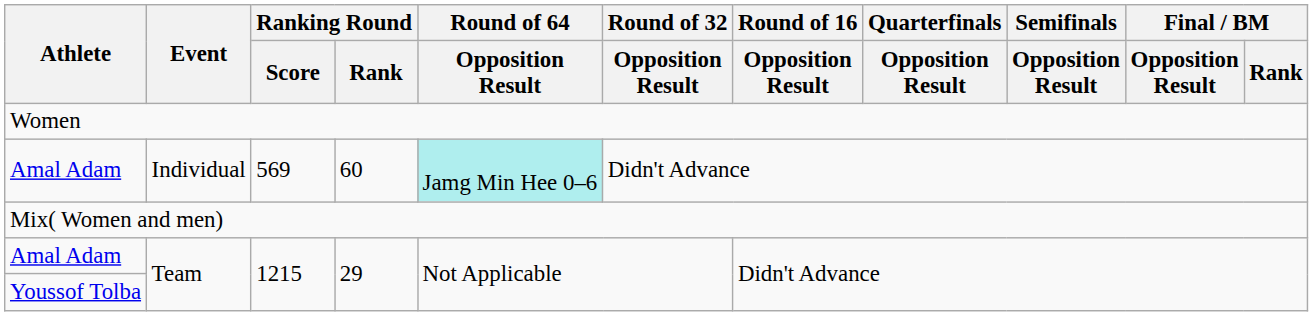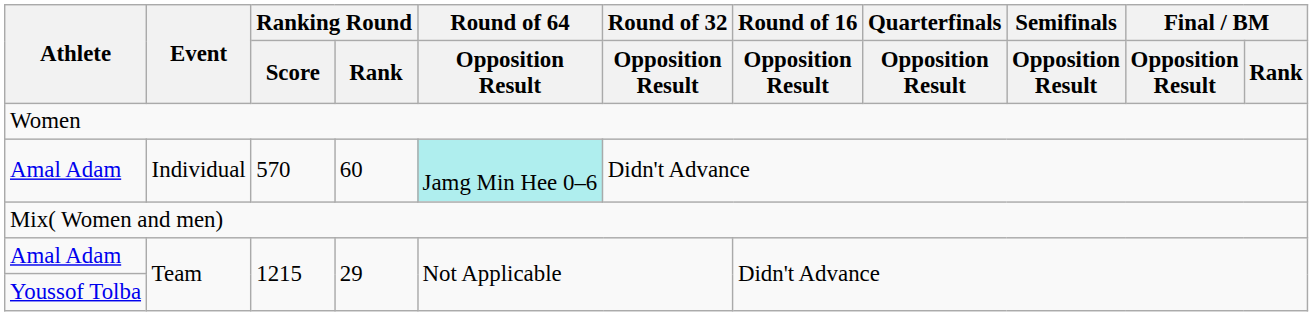(273, 170) 569 -> (273, 170) 570
